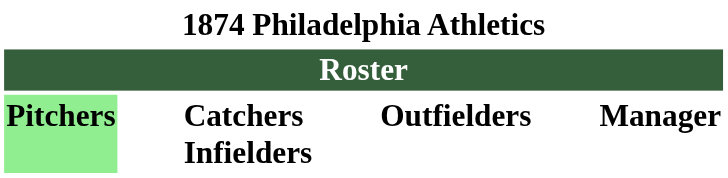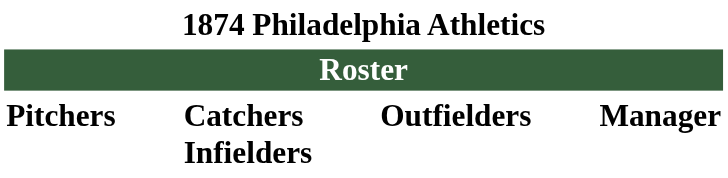(61, 114) lightgreen background -> (61, 114) no background
